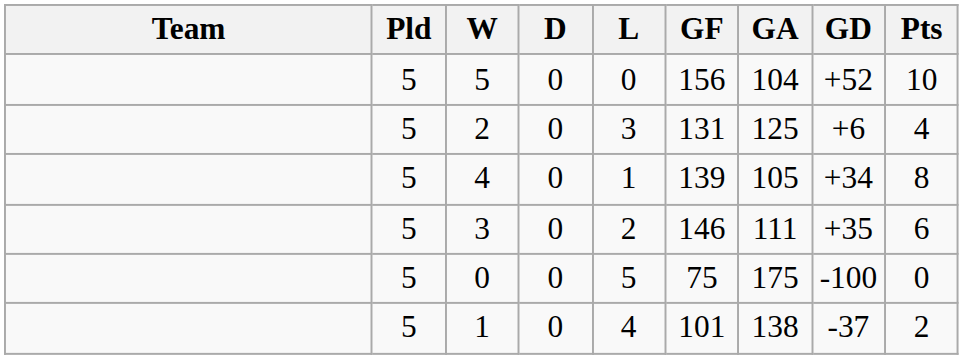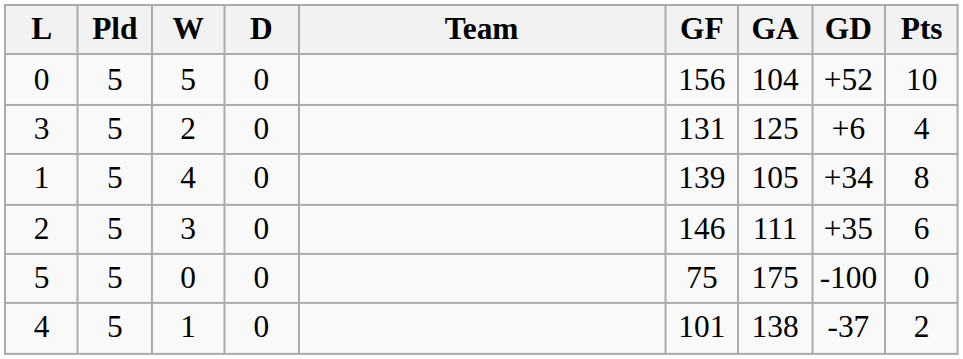columns swapped: (189, 29) <-> (629, 29)
